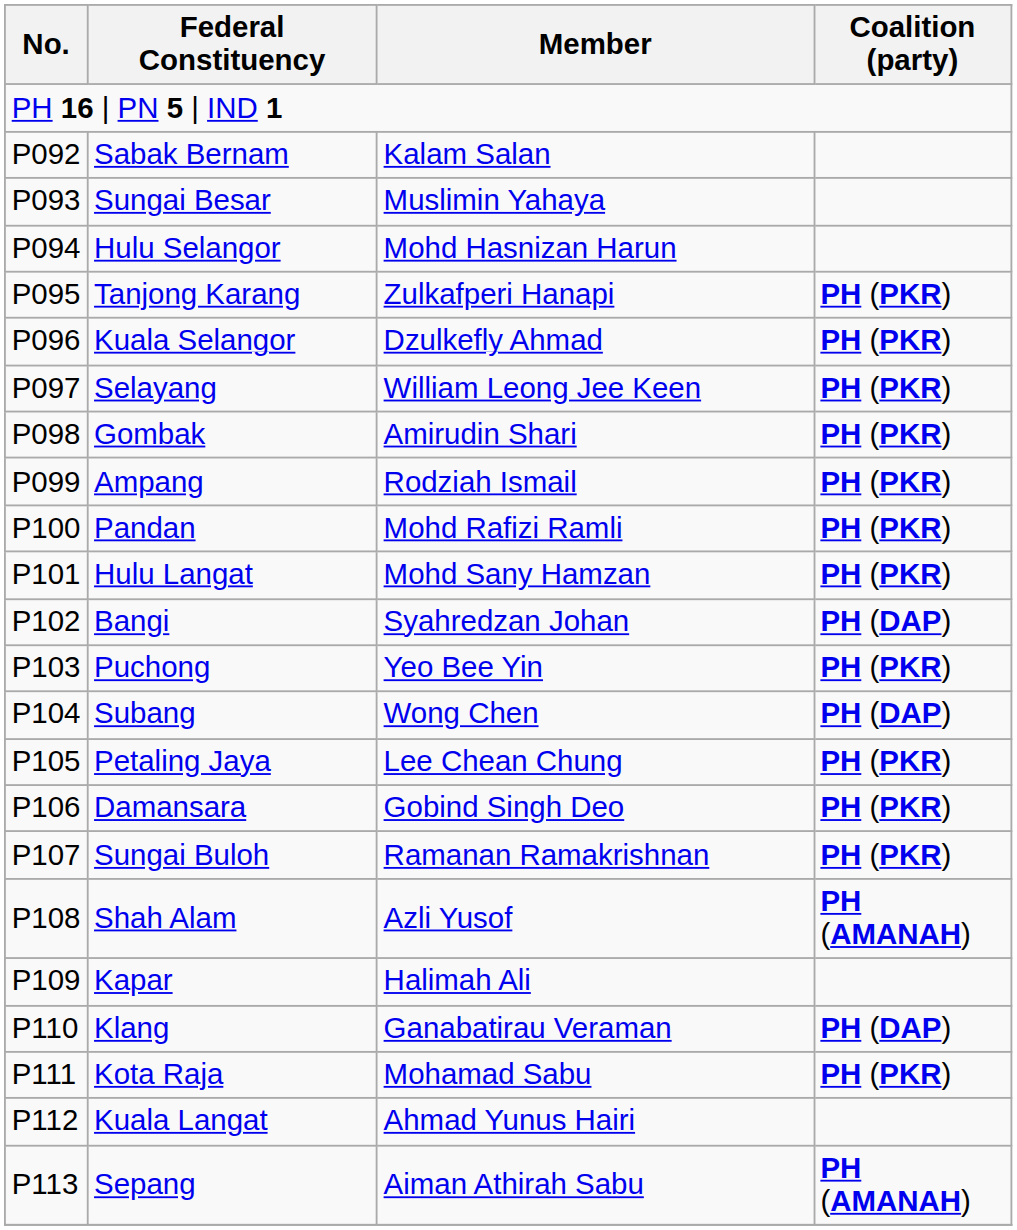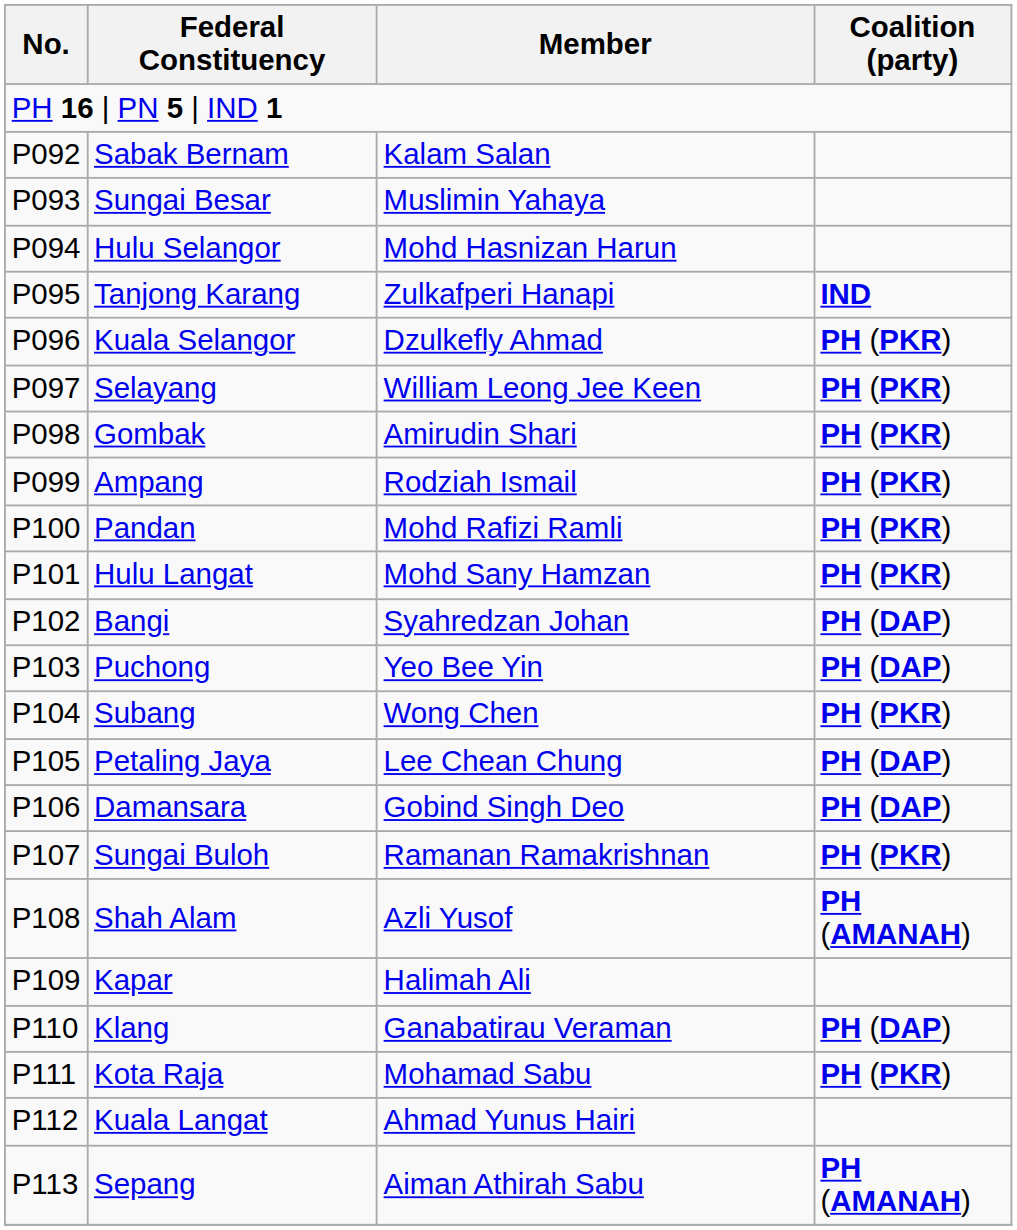(886, 294) PH (PKR) -> (846, 294) IND
(886, 667) PH (PKR) -> (886, 667) PH (DAP)
(886, 714) PH (DAP) -> (886, 714) PH (PKR)
(886, 761) PH (PKR) -> (886, 761) PH (DAP)
(886, 808) PH (PKR) -> (886, 808) PH (DAP)
